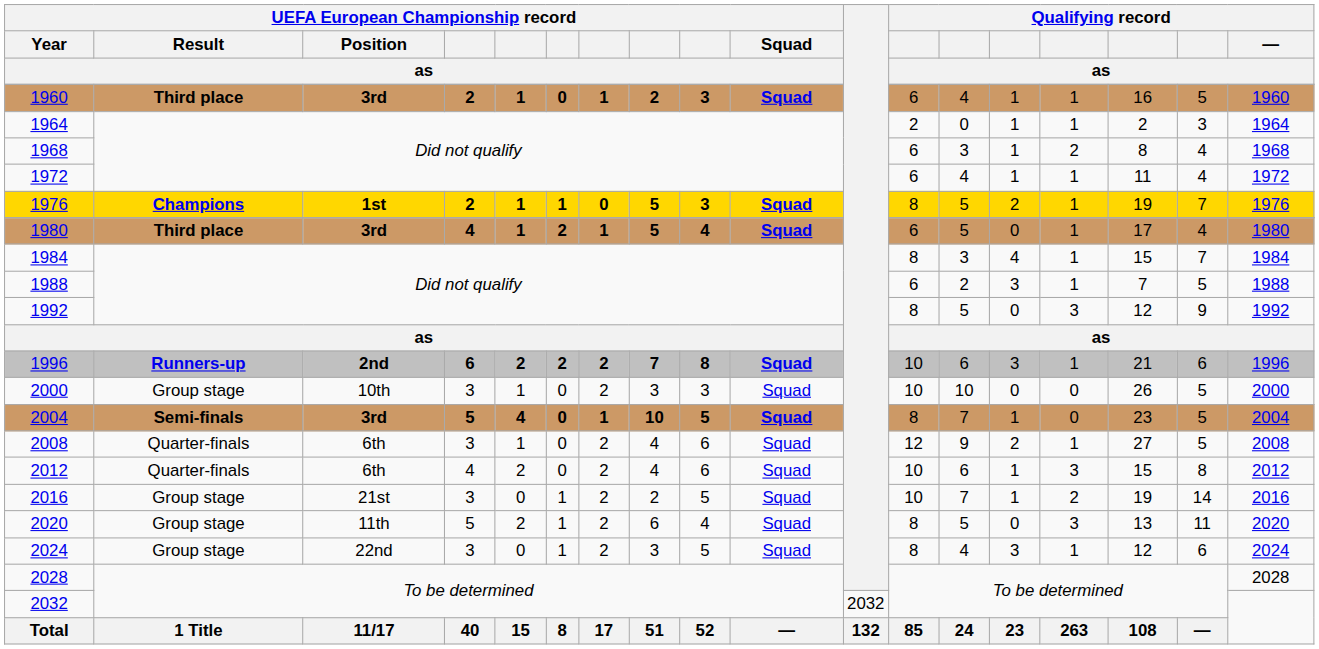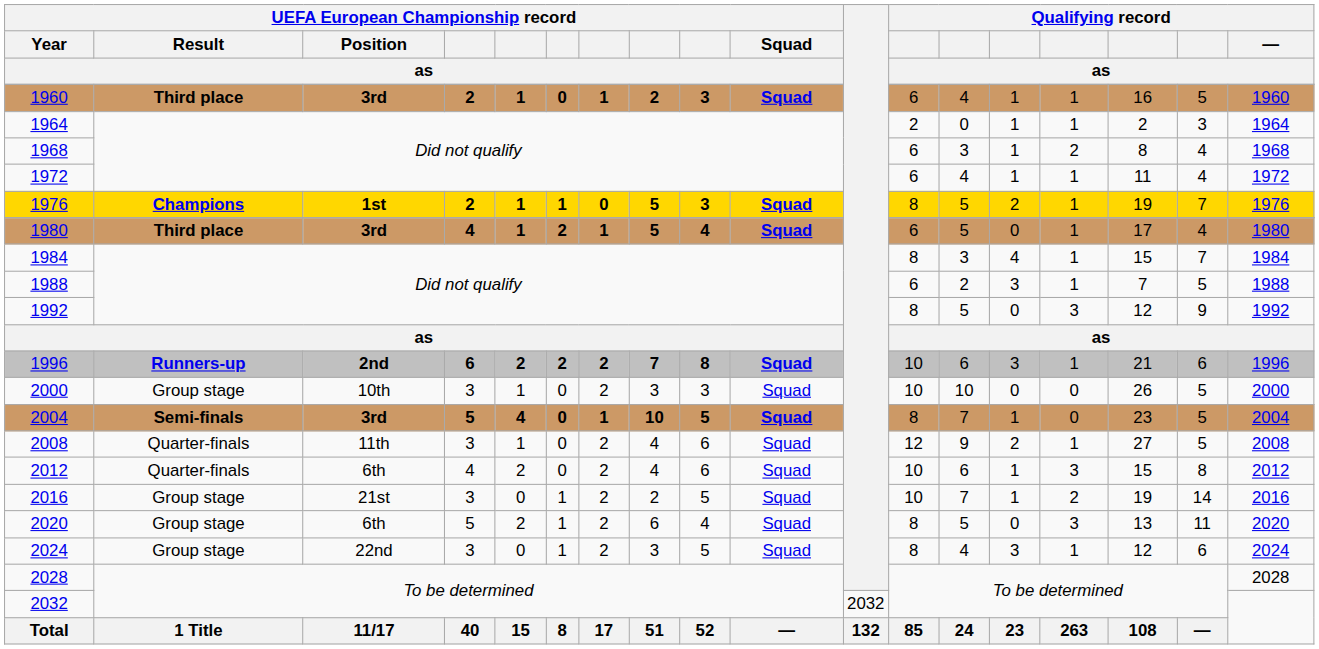(374, 444) 6th -> (374, 444) 11th
(374, 524) 11th -> (374, 524) 6th
